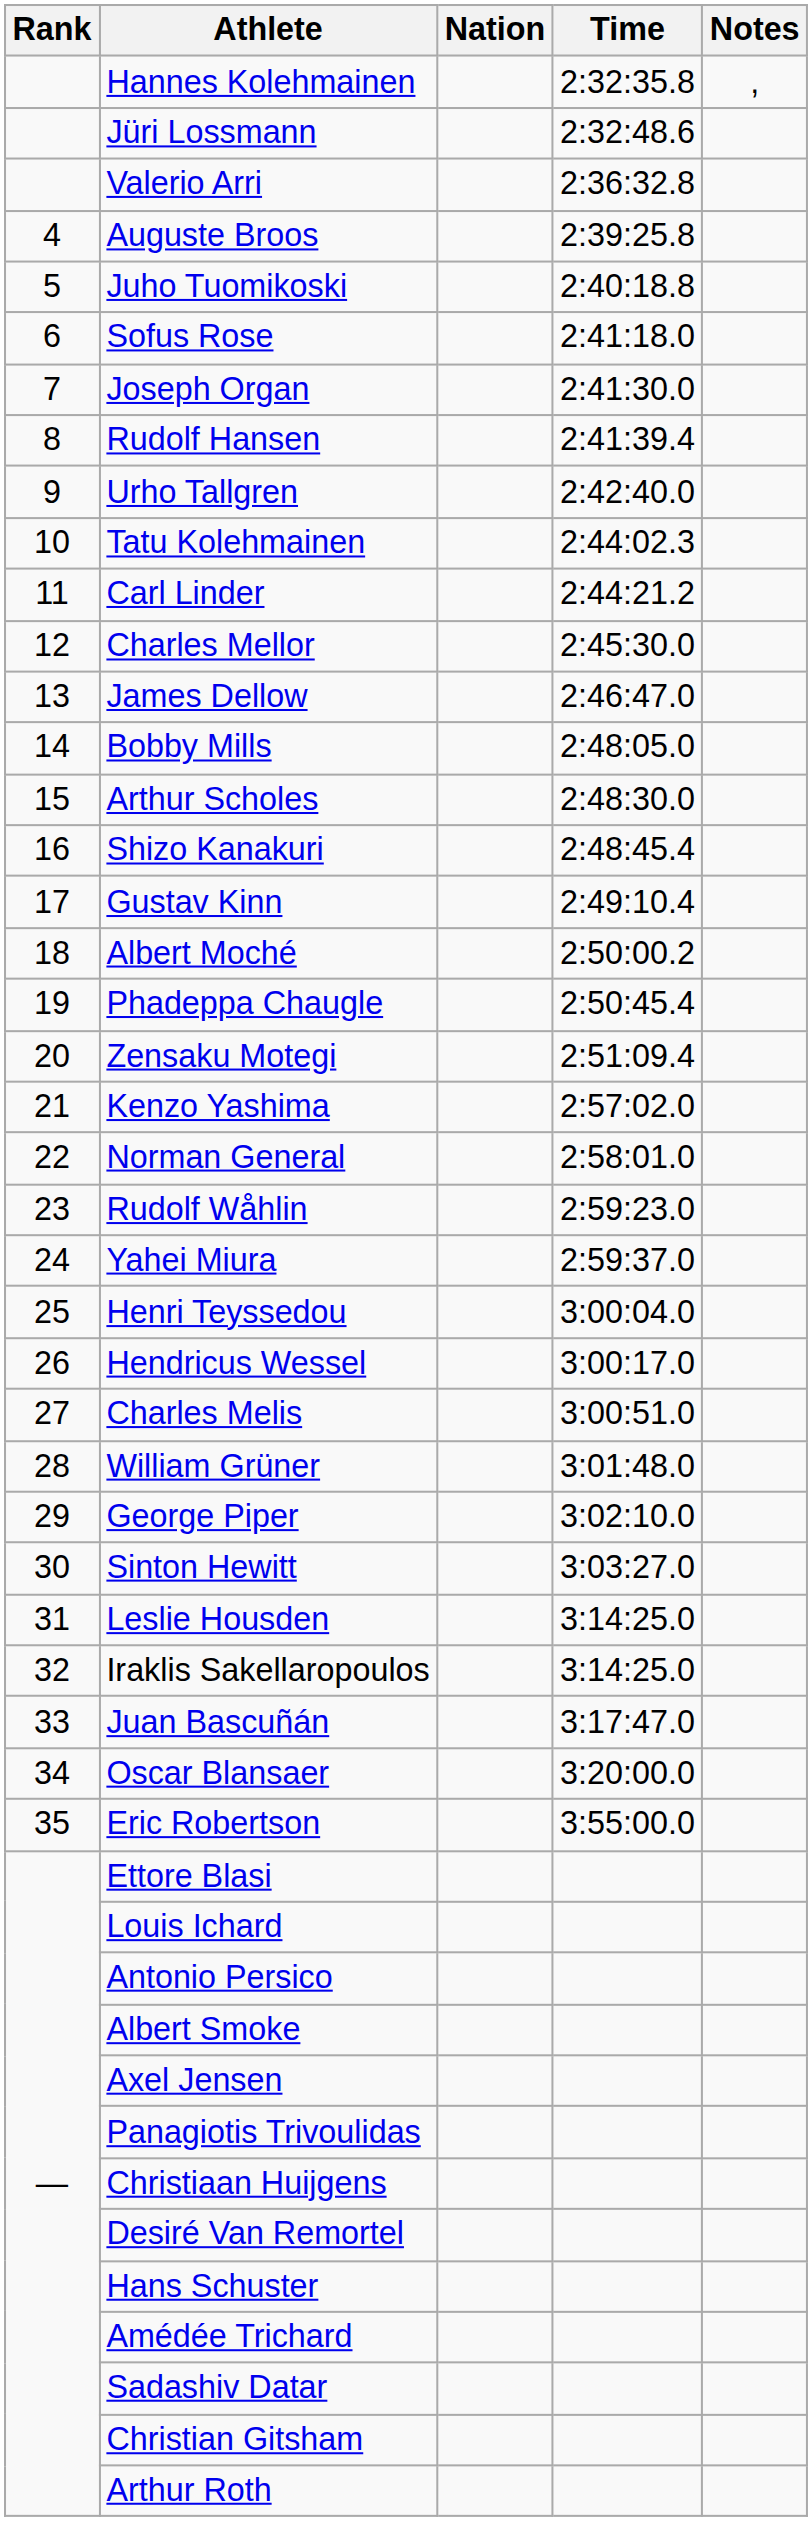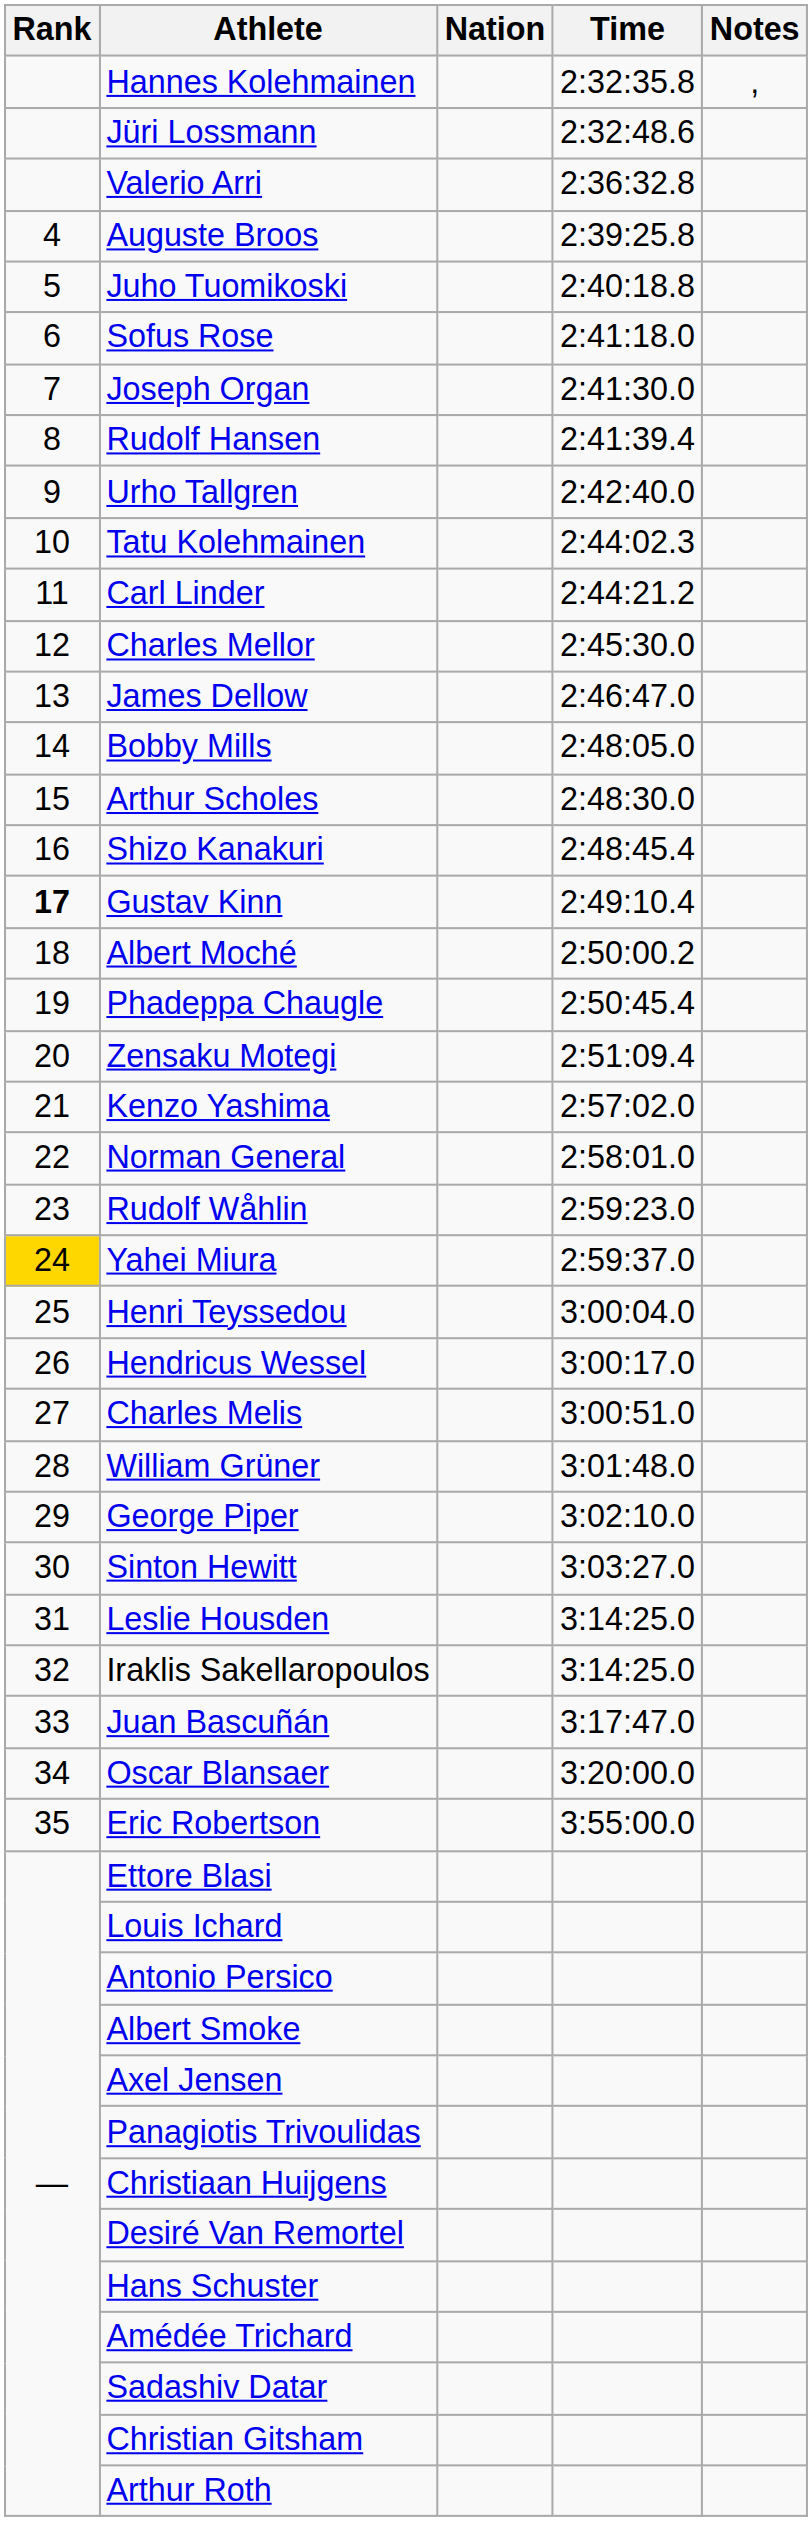(52, 901) normal -> (52, 901) bold
(52, 1260) no background -> (52, 1260) gold background
